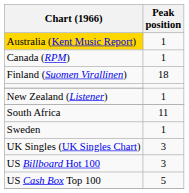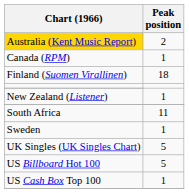(163, 41) 1 -> (163, 41) 2
(163, 146) 3 -> (163, 146) 5
(163, 163) 3 -> (163, 163) 5
(163, 180) 5 -> (163, 180) 1
